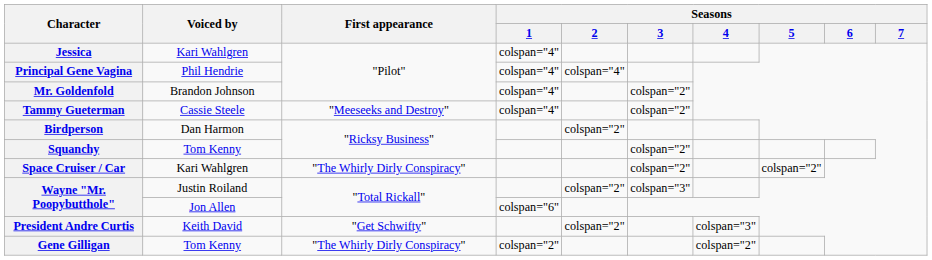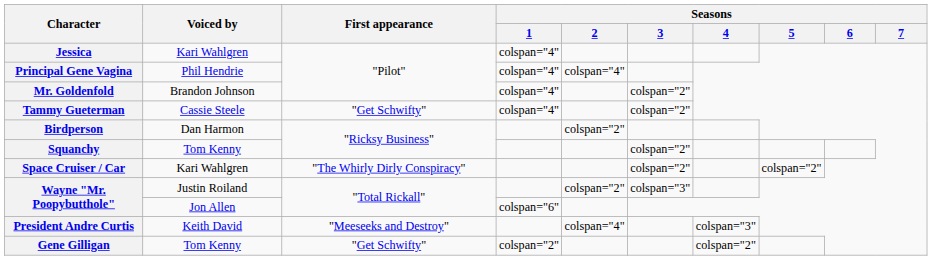(389, 110) "Meeseeks and Destroy" -> (389, 110) "Get Schwifty"
(389, 226) "Get Schwifty" -> (389, 226) "Meeseeks and Destroy"
(595, 226) colspan="2" -> (595, 226) colspan="4"
(389, 245) "The Whirly Dirly Conspiracy" -> (389, 245) "Get Schwifty"
